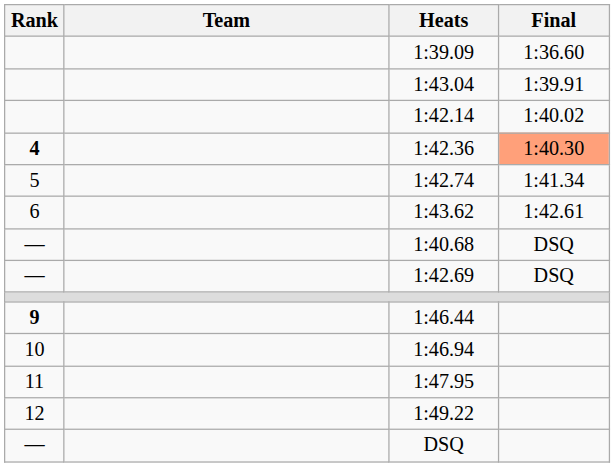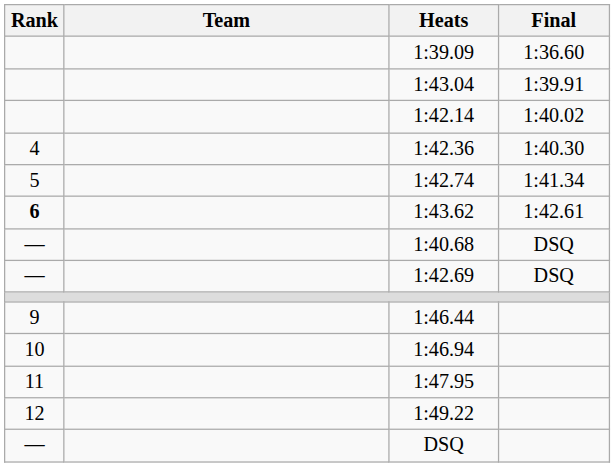(34, 148) bold -> (34, 148) normal
(554, 148) lightsalmon background -> (554, 148) no background
(34, 212) normal -> (34, 212) bold
(34, 317) bold -> (34, 317) normal
